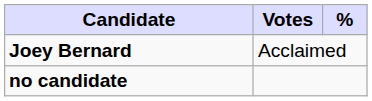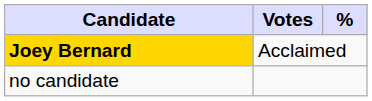(70, 50) no background -> (70, 50) gold background
(68, 80) bold -> (64, 80) normal
